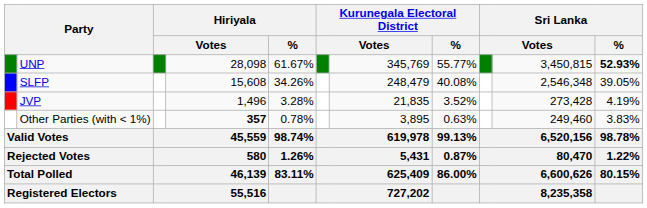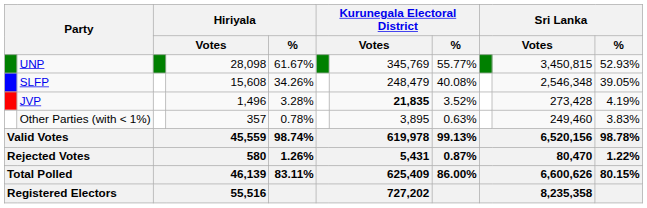(620, 63) bold -> (620, 63) normal
(411, 100) normal -> (411, 100) bold
(256, 119) bold -> (256, 119) normal
